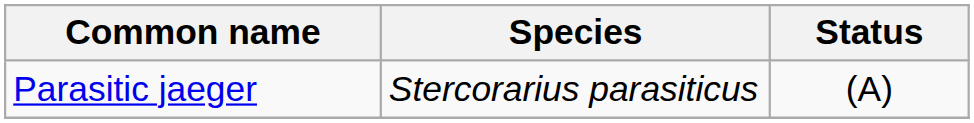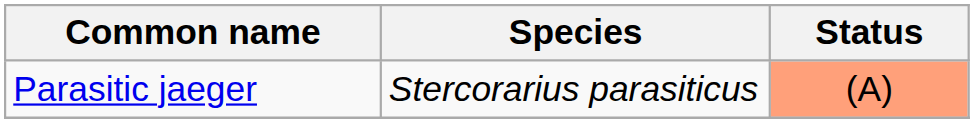(869, 88) no background -> (869, 88) lightsalmon background
